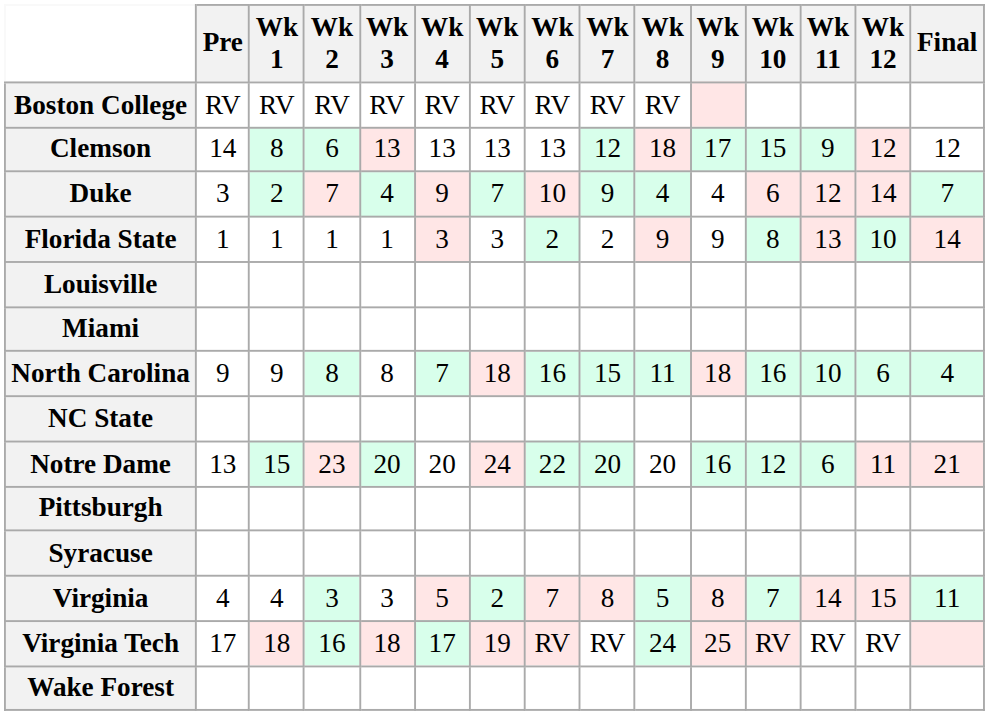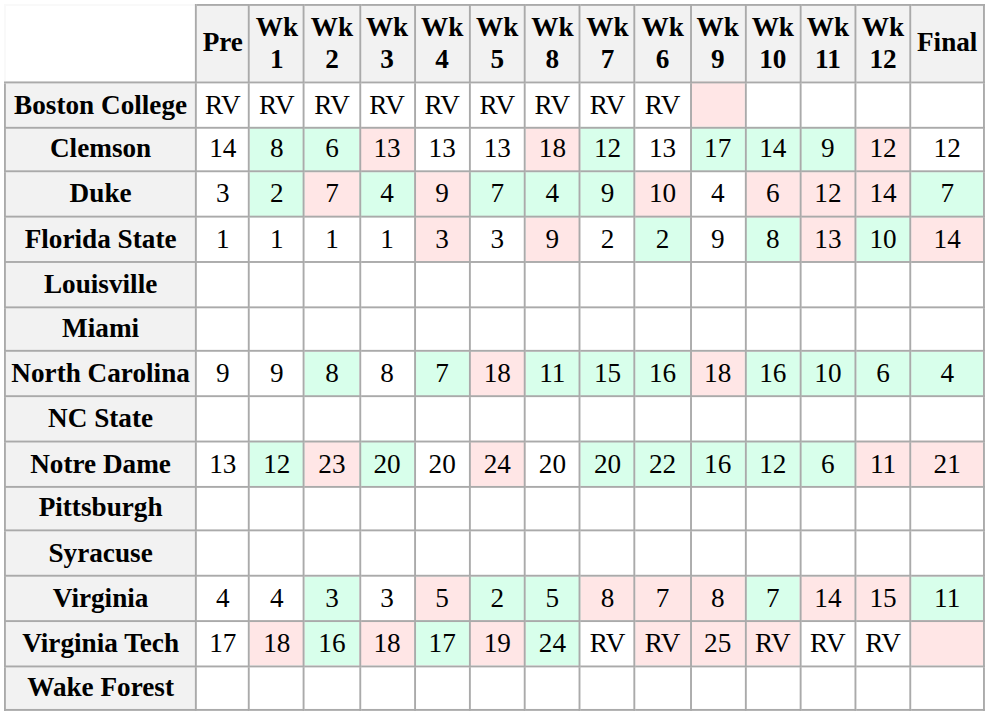columns swapped: (552, 43) <-> (663, 43)
(773, 149) 15 -> (773, 149) 14
(277, 463) 15 -> (277, 463) 12
